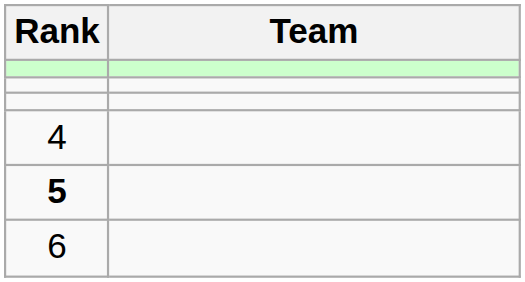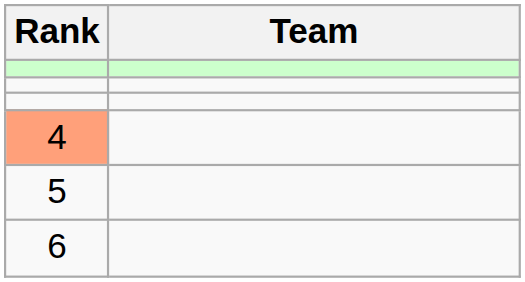(57, 136) no background -> (57, 136) lightsalmon background
(57, 191) bold -> (57, 191) normal
